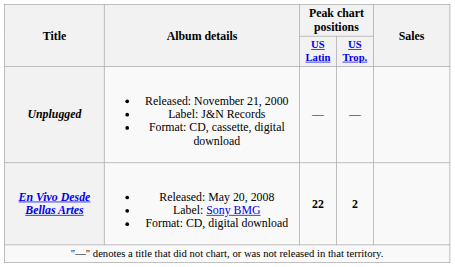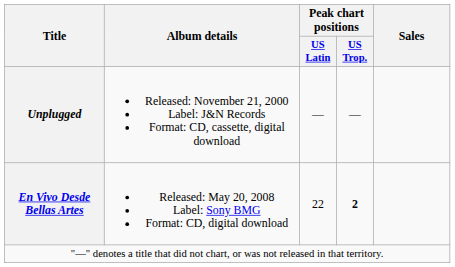(318, 203) bold -> (318, 203) normal
